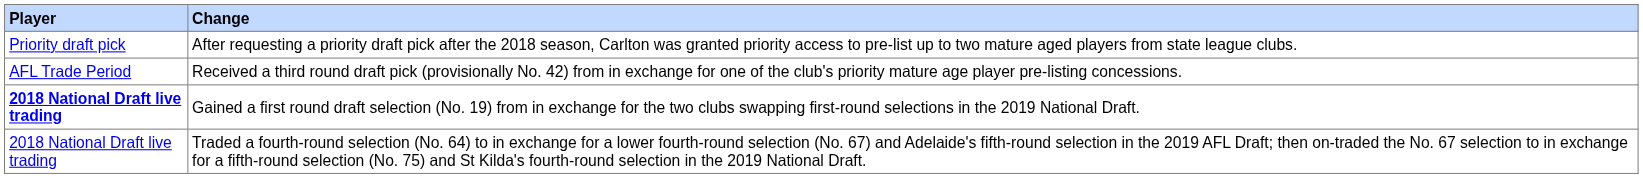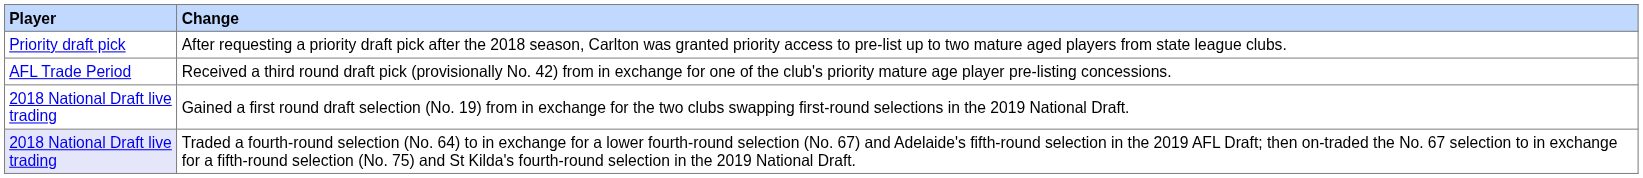(95, 107) bold -> (90, 107) normal
(90, 151) no background -> (90, 151) lavender background
